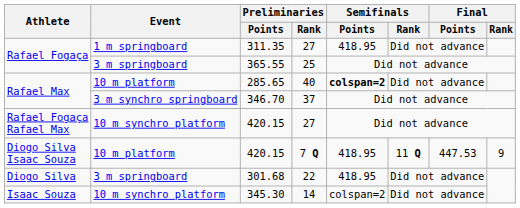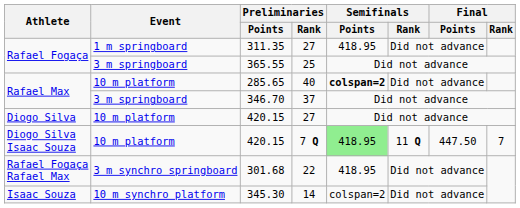(165, 99) 3 m synchro springboard -> (140, 99) 3 m springboard
(48, 123) Rafael Fogaça Rafael Max -> (41, 117) Diogo Silva
(159, 123) 10 m synchro platform -> (134, 117) 10 m platform
(357, 153) no background -> (357, 140) lightgreen background
(458, 153) 447.53 -> (458, 140) 447.50
(501, 153) 9 -> (501, 140) 7
(41, 177) Diogo Silva -> (48, 170) Rafael Fogaça Rafael Max
(140, 177) 3 m springboard -> (165, 170) 3 m synchro springboard
